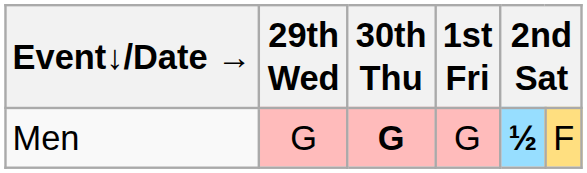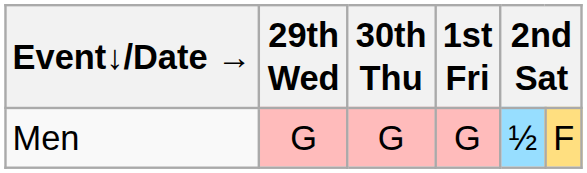(391, 137) bold -> (391, 137) normal
(523, 137) bold -> (523, 137) normal
